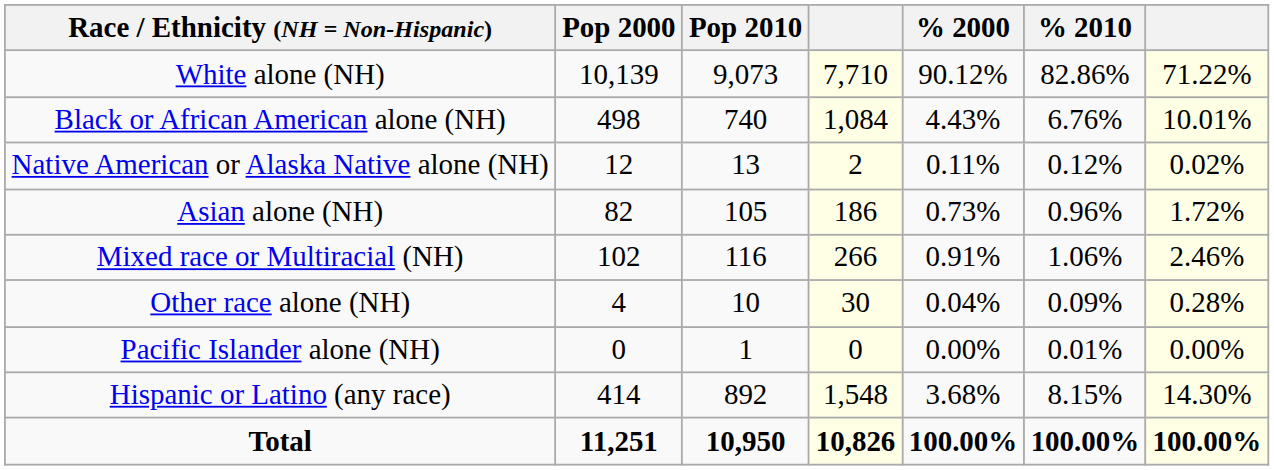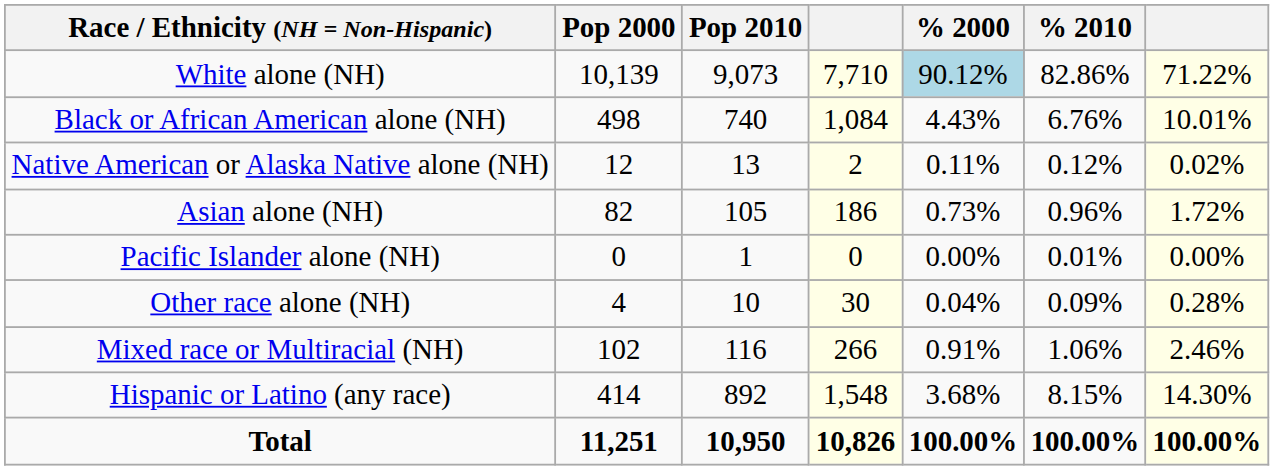(963, 73) no background -> (963, 73) lightblue background
rows swapped: (280, 348) <-> (280, 257)
